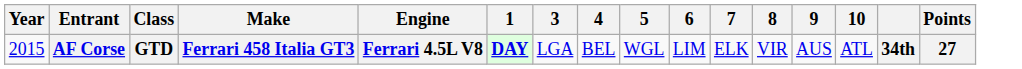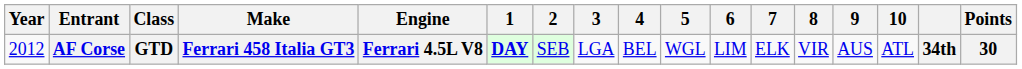+ column: (553, 19)
(27, 49) 2015 -> (27, 49) 2012
(947, 49) 27 -> (988, 49) 30
